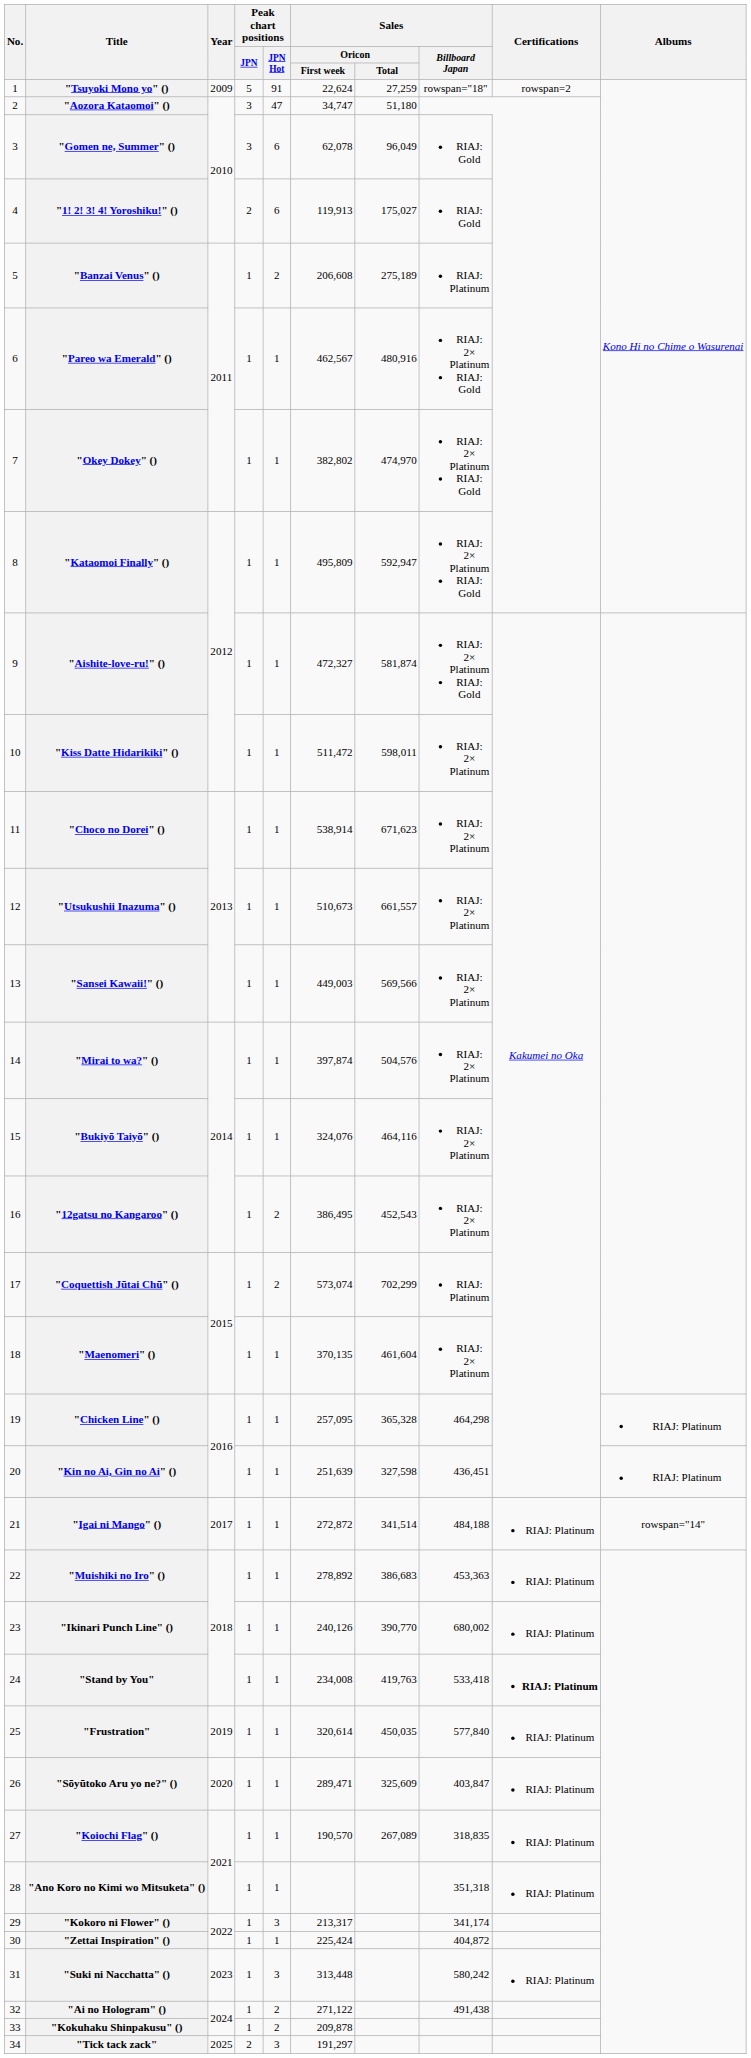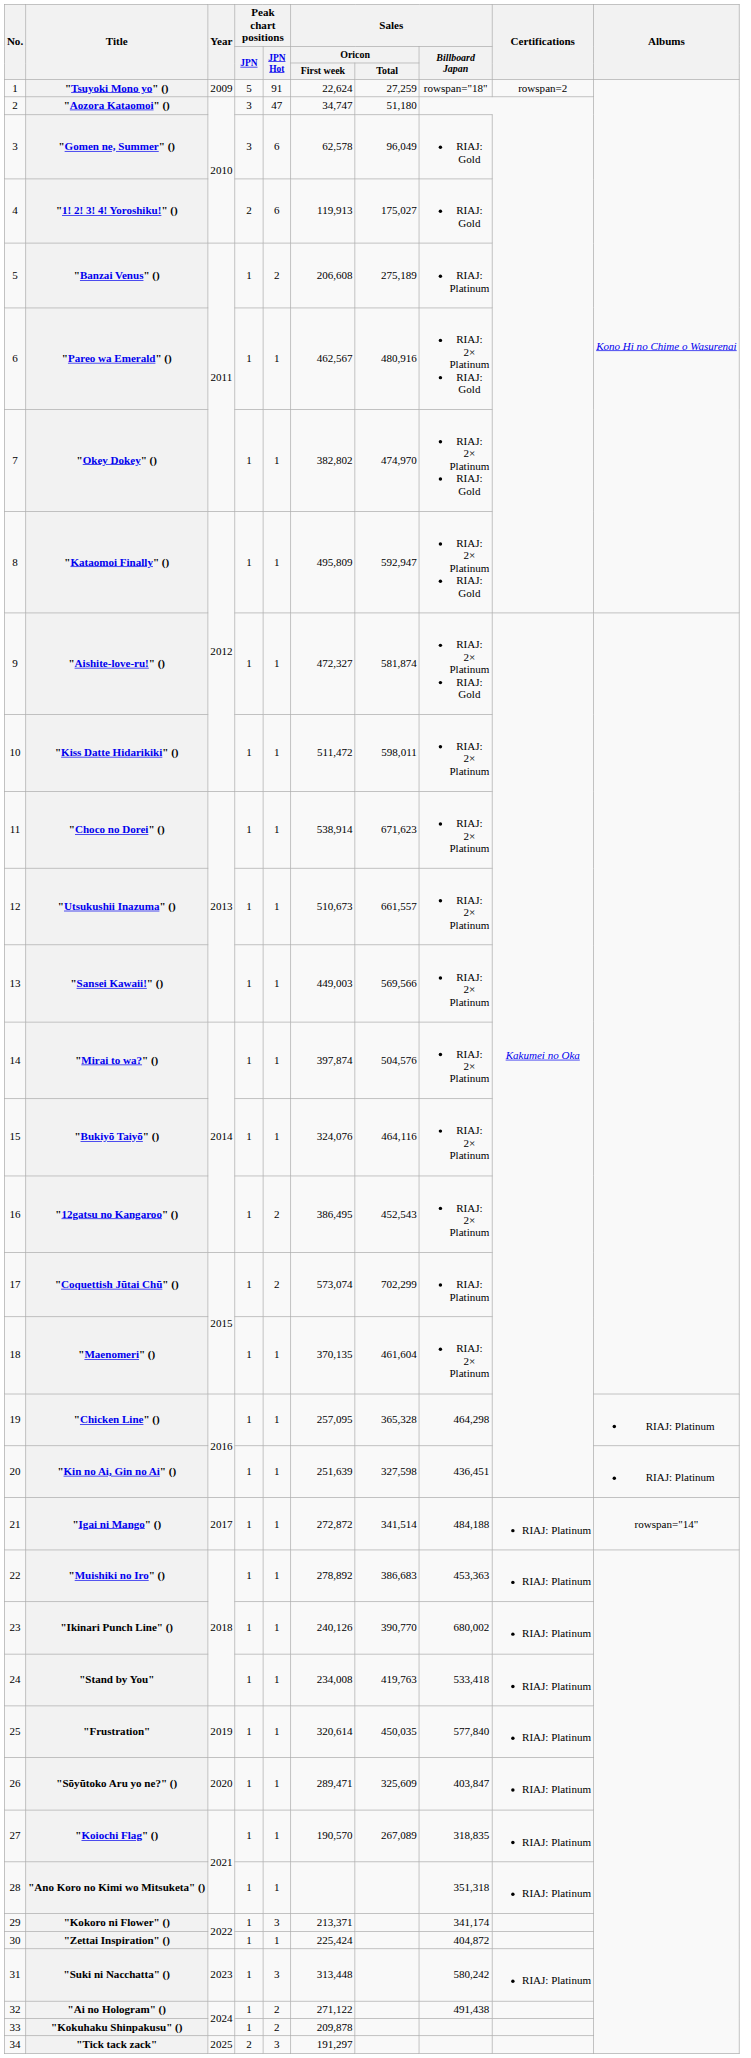(337, 146) 62,078 -> (337, 146) 62,578
(546, 1686) bold -> (543, 1686) normal
(335, 1922) 213,317 -> (335, 1922) 213,371
